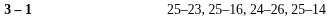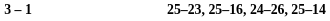(246, 9) normal -> (246, 9) bold
